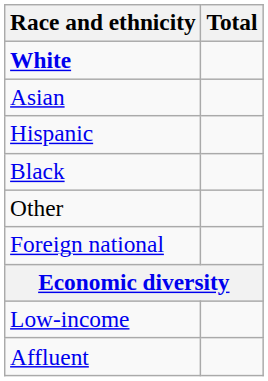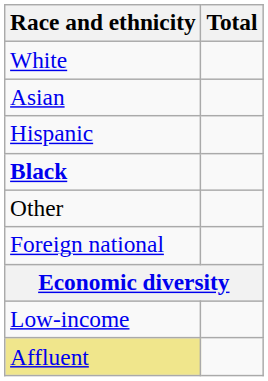(41, 60) bold -> (39, 60) normal
(37, 171) normal -> (39, 171) bold
(49, 356) no background -> (49, 356) khaki background
